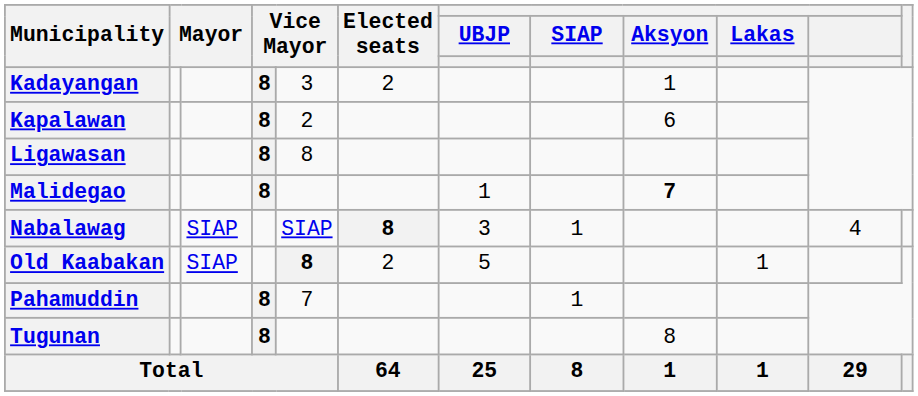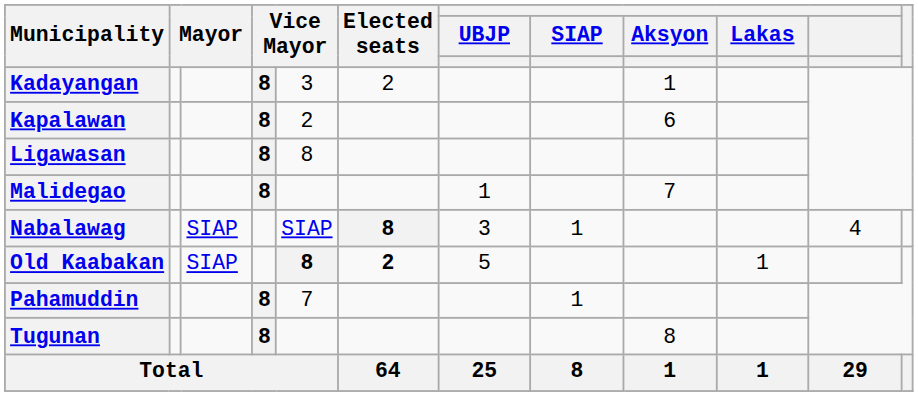(670, 192) bold -> (670, 192) normal
(388, 264) normal -> (388, 264) bold
